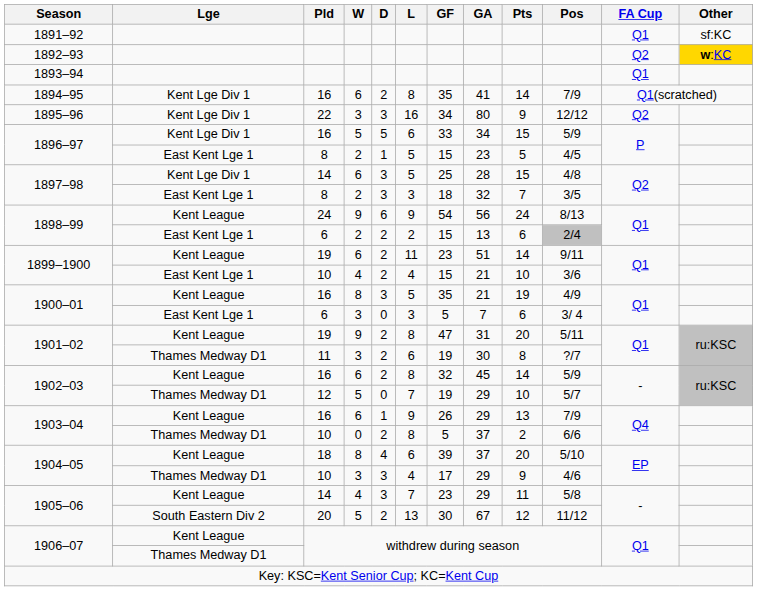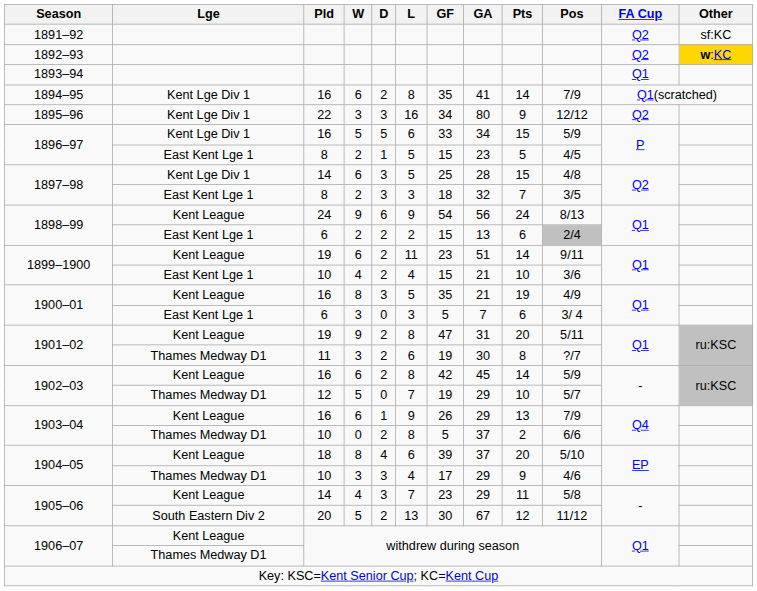(640, 34) Q1 -> (640, 34) Q2
(445, 375) 32 -> (445, 375) 42
